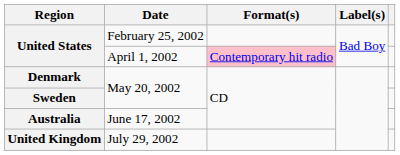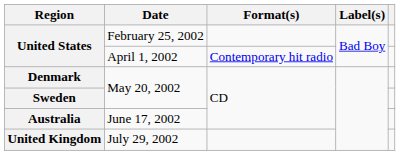(271, 56) pink background -> (271, 56) no background
